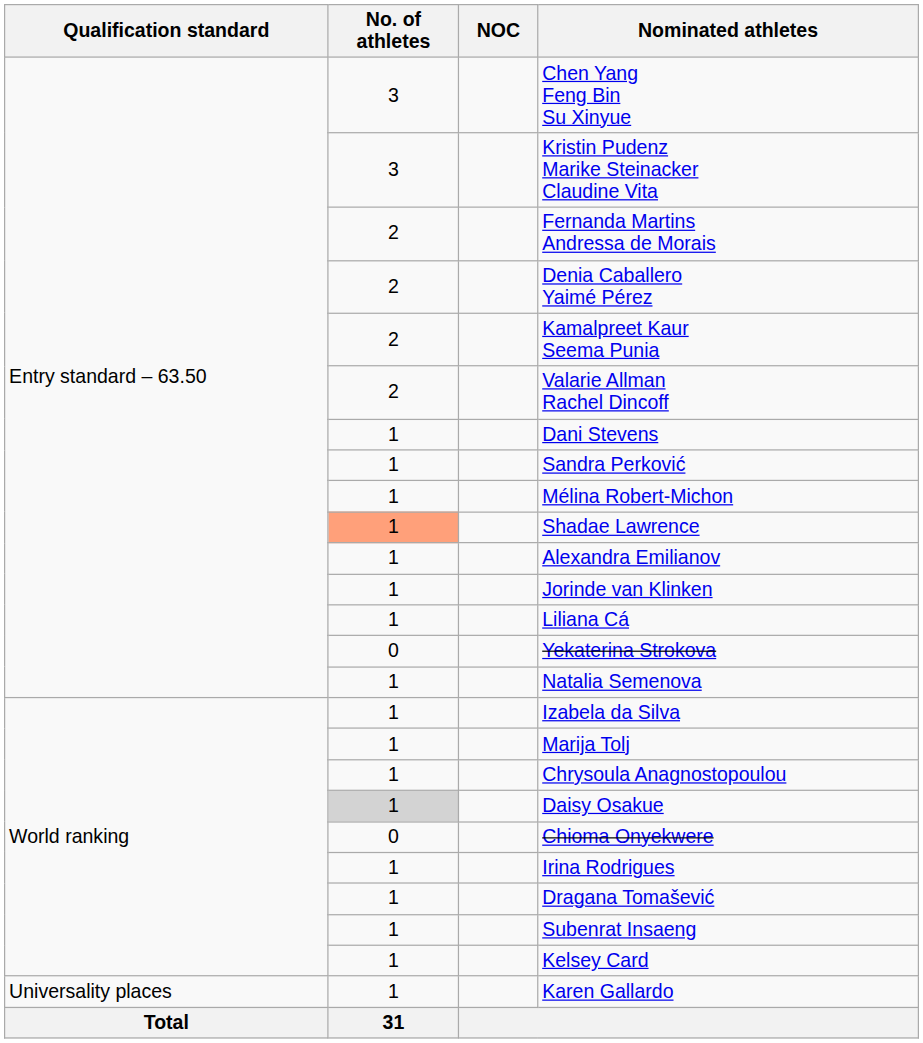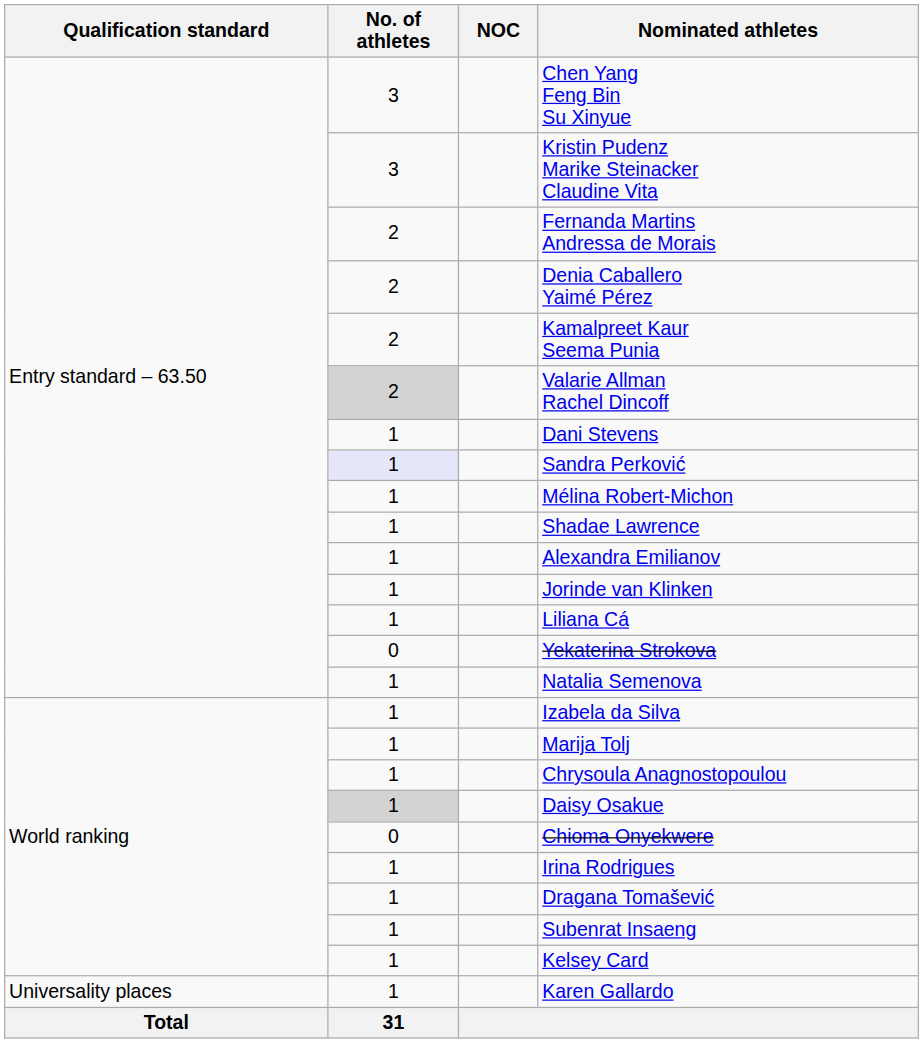(393, 392) no background -> (393, 392) lightgrey background
(393, 465) no background -> (393, 465) lavender background
(393, 527) lightsalmon background -> (393, 527) no background
